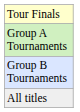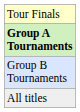(37, 40) normal -> (40, 40) bold
